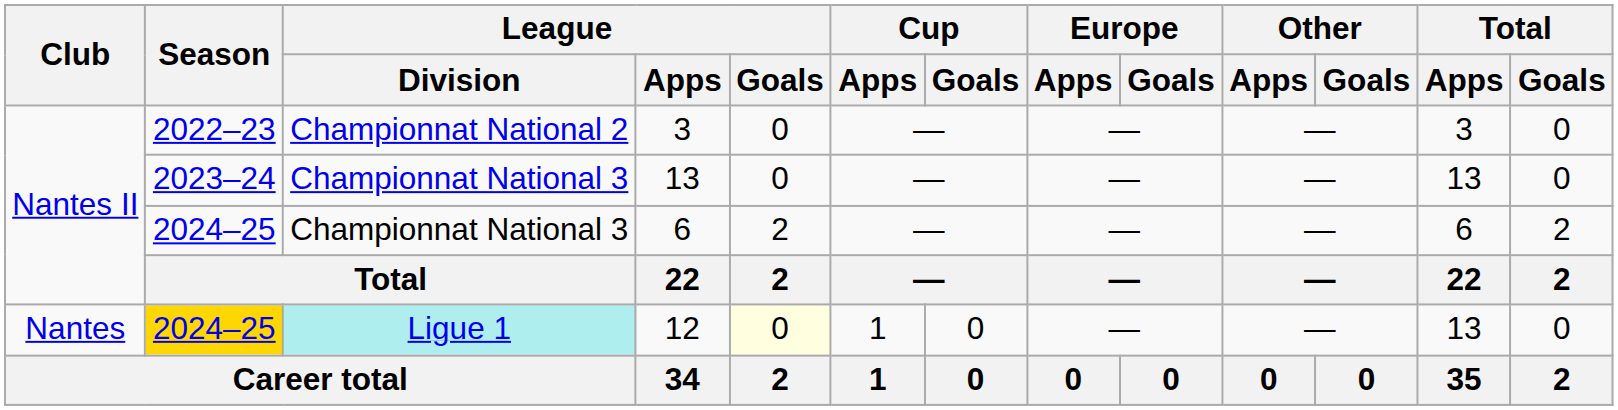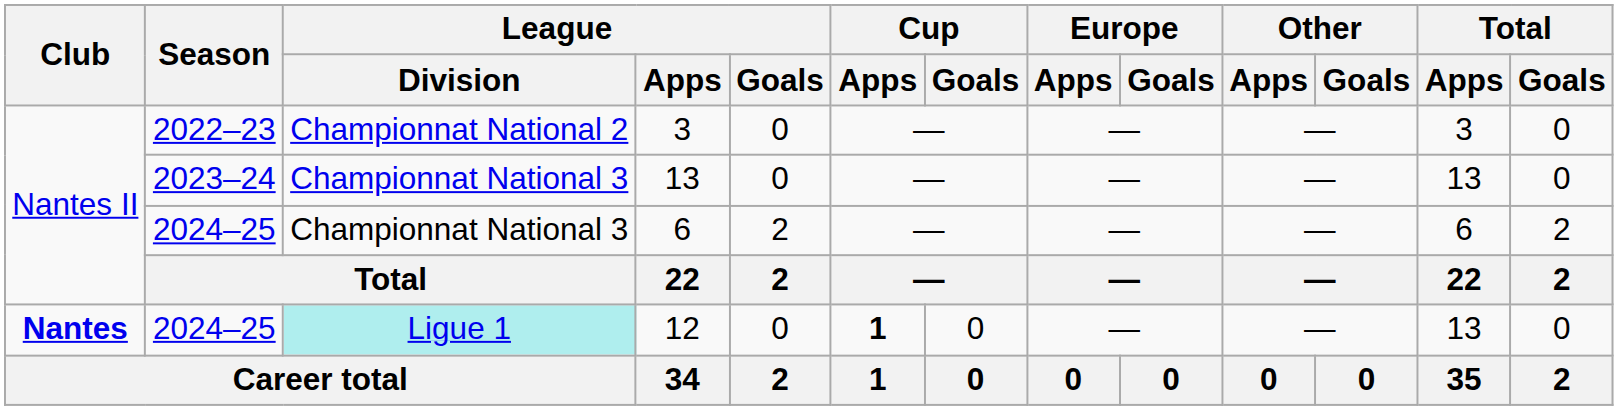(75, 329) normal -> (75, 329) bold
(214, 329) gold background -> (214, 329) no background
(780, 329) lightyellow background -> (780, 329) no background
(878, 329) normal -> (878, 329) bold
